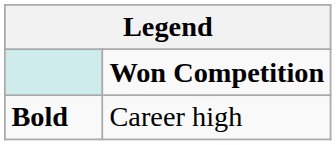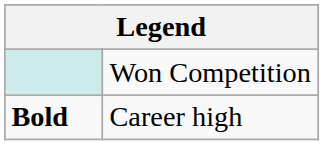(217, 71) bold -> (210, 71) normal
